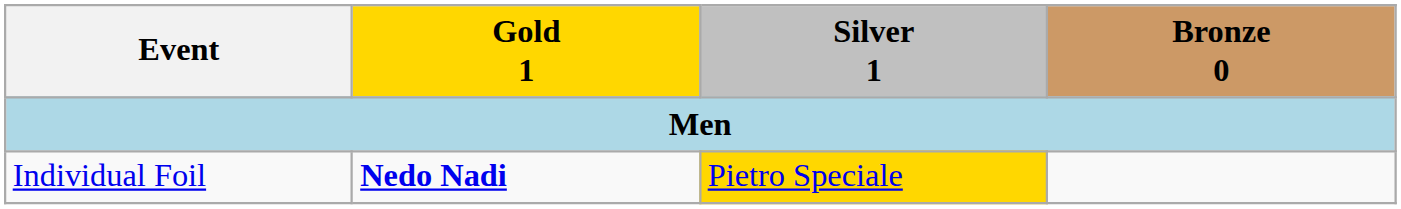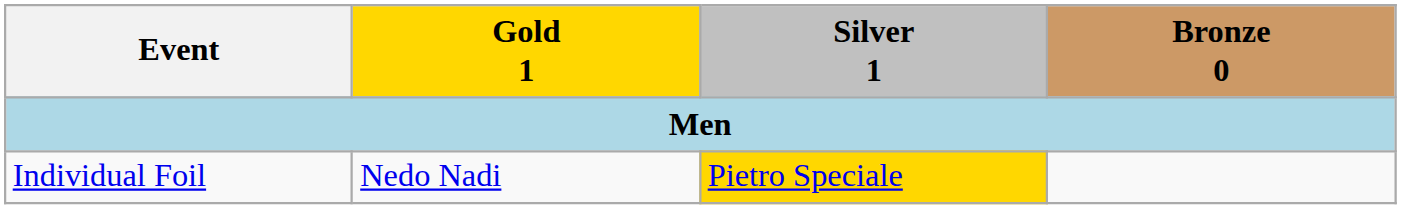(434, 176) bold -> (431, 176) normal
